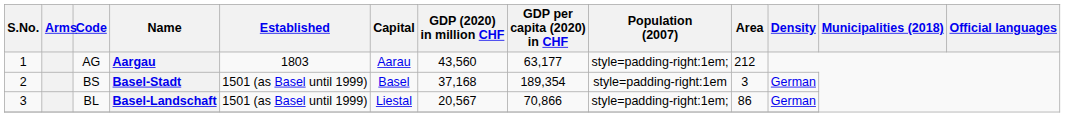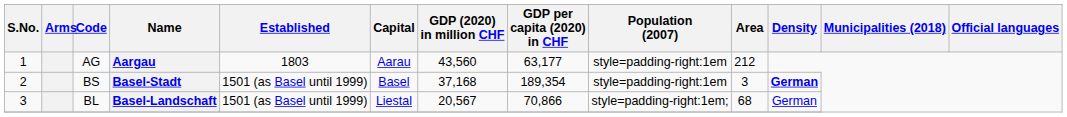(660, 62) style=padding-right:1em; -> (660, 62) style=padding-right:1em
(793, 82) normal -> (794, 82) bold
(745, 101) 86 -> (745, 101) 68
